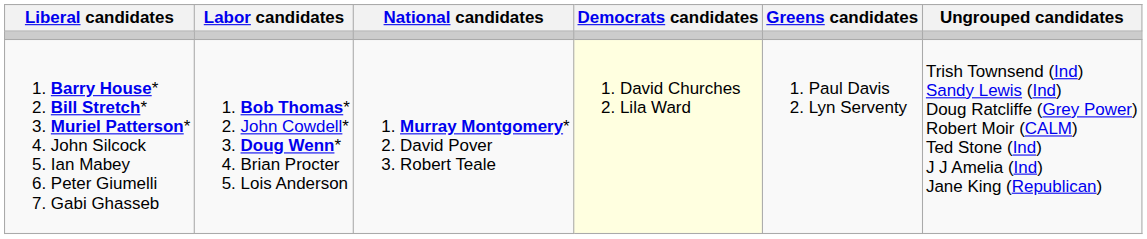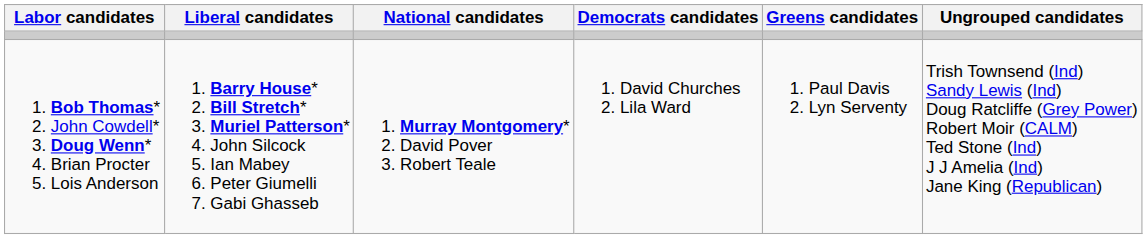columns swapped: (274, 17) <-> (99, 17)
(668, 98) lightyellow background -> (668, 98) no background
